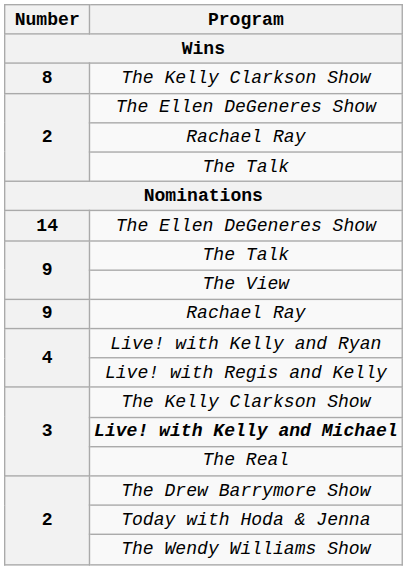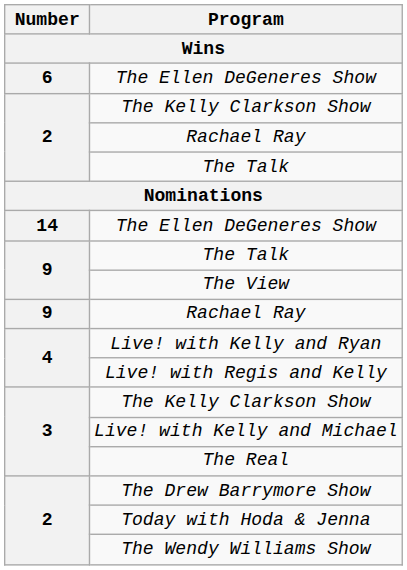(47, 78) 8 -> (47, 78) 6
(246, 78) The Kelly Clarkson Show -> (246, 78) The Ellen DeGeneres Show
(246, 108) The Ellen DeGeneres Show -> (246, 108) The Kelly Clarkson Show
(246, 432) bold -> (246, 432) normal
